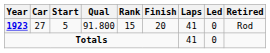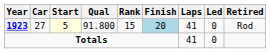(65, 26) no background -> (65, 26) lightyellow background
(161, 26) no background -> (161, 26) lightblue background
